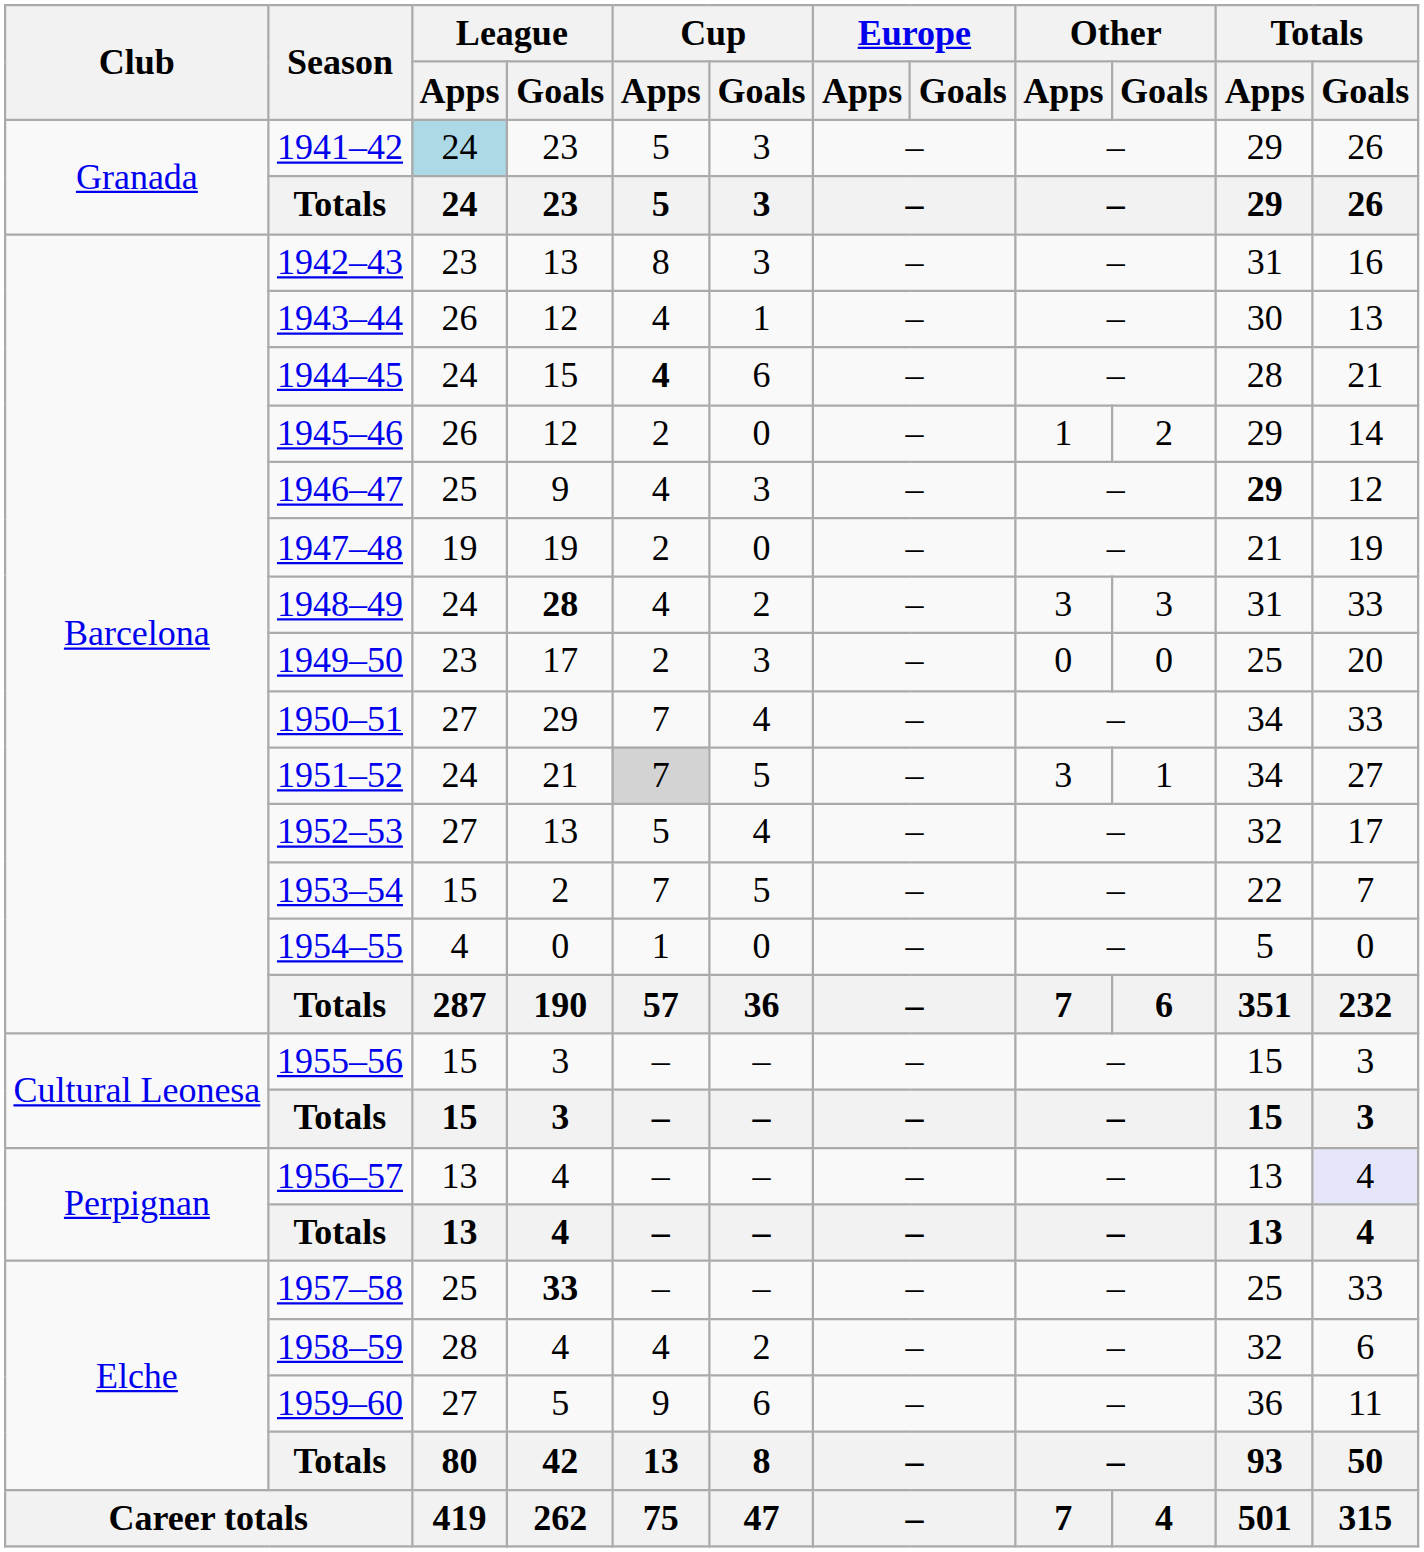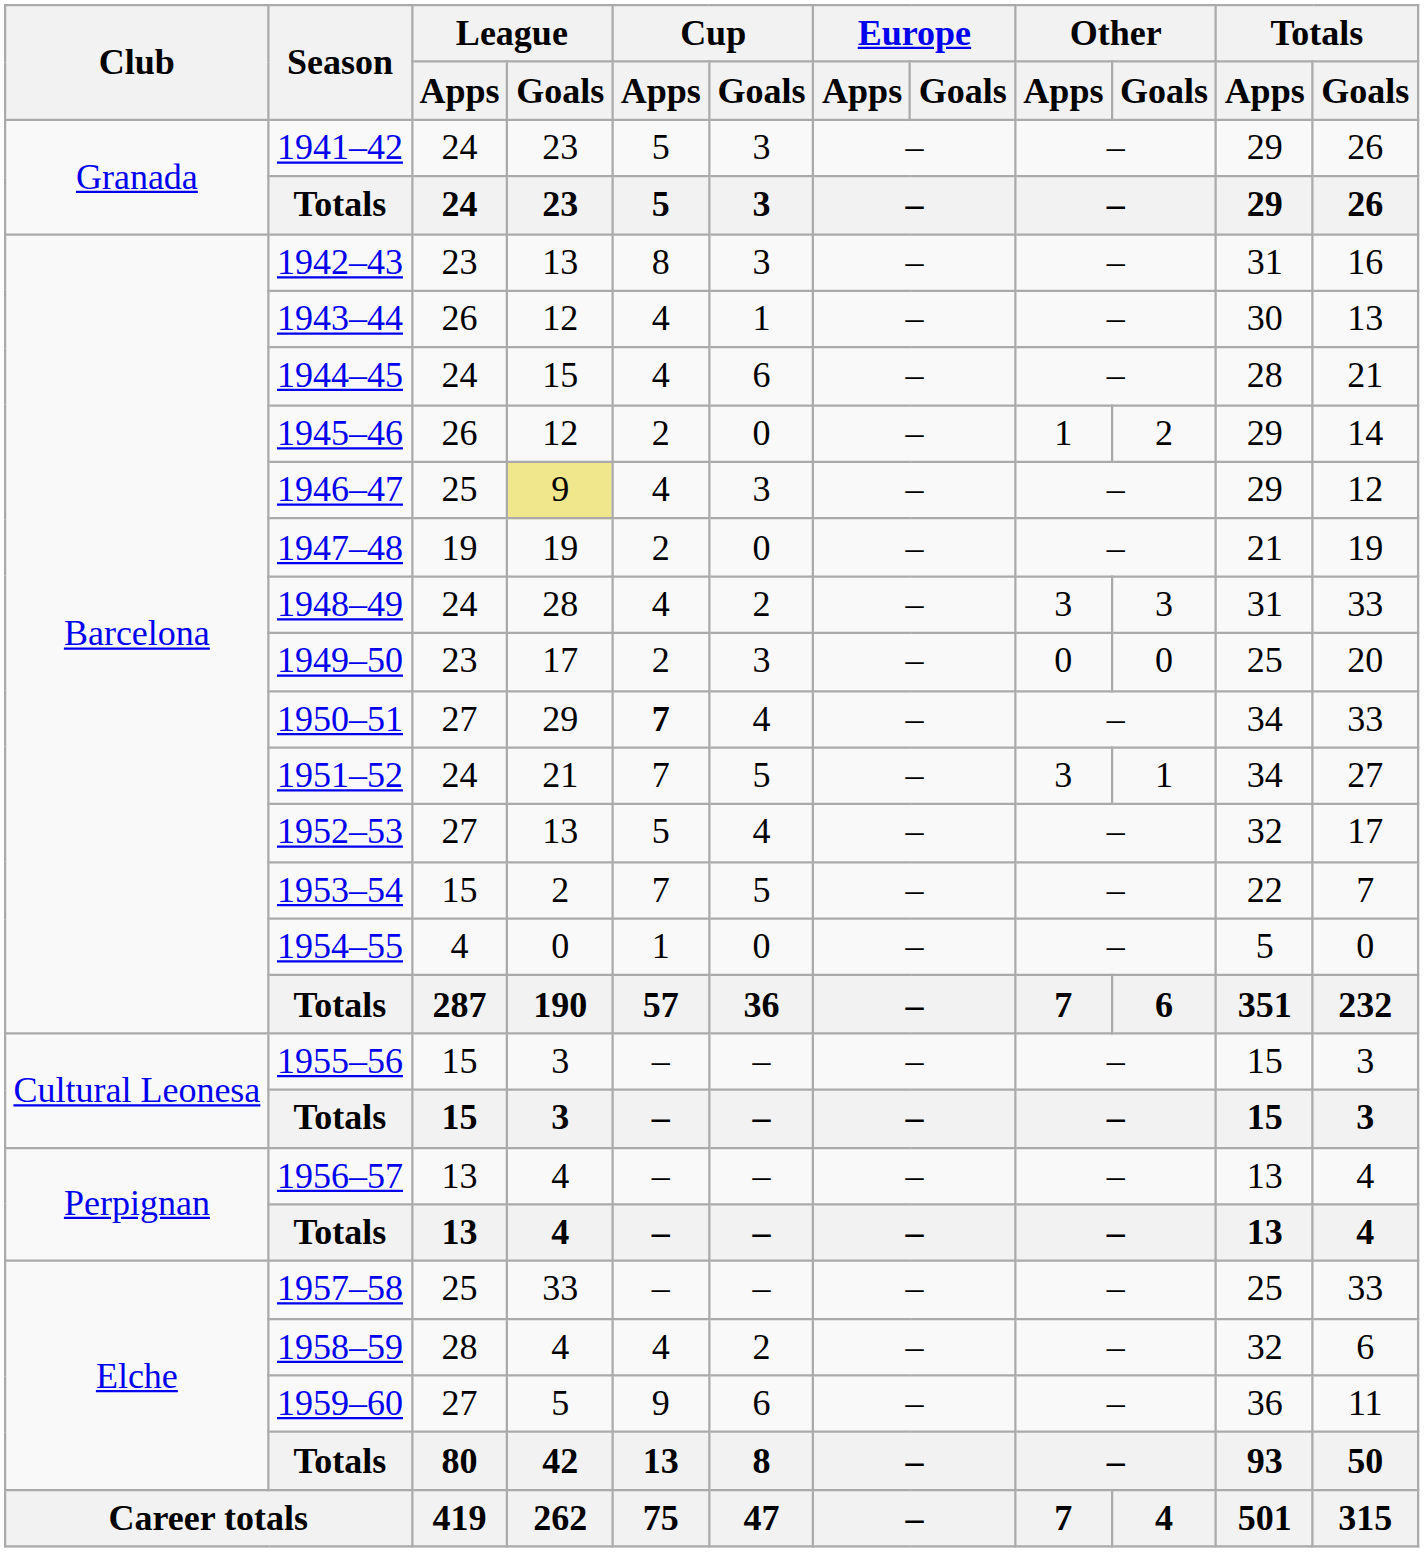(460, 147) lightblue background -> (460, 147) no background
(661, 375) bold -> (661, 375) normal
(560, 489) no background -> (560, 489) khaki background
(1265, 489) bold -> (1265, 489) normal
(560, 603) bold -> (560, 603) normal
(661, 718) normal -> (661, 718) bold
(661, 775) lightgrey background -> (661, 775) no background
(1365, 1174) lavender background -> (1365, 1174) no background
(560, 1289) bold -> (560, 1289) normal
